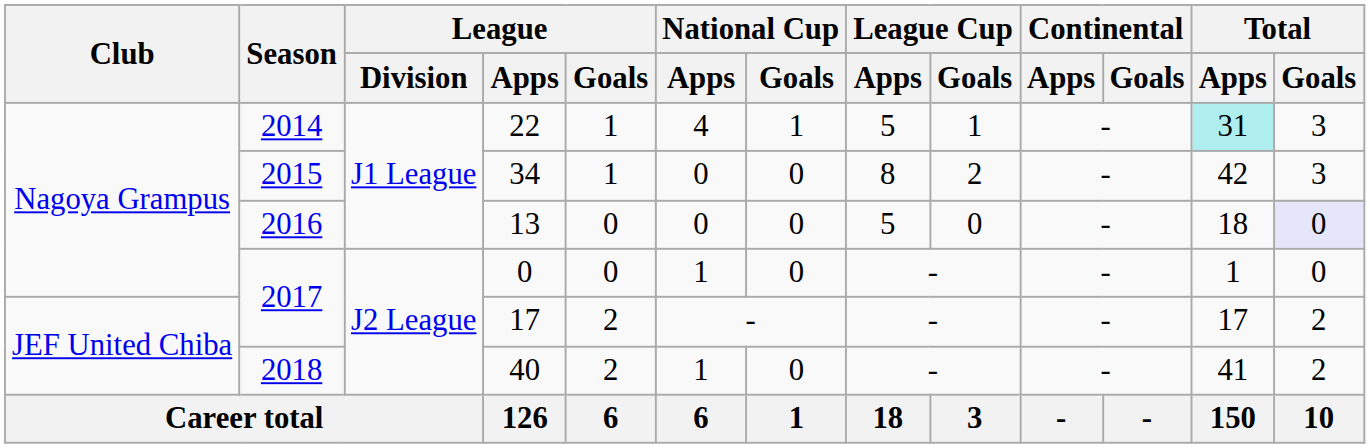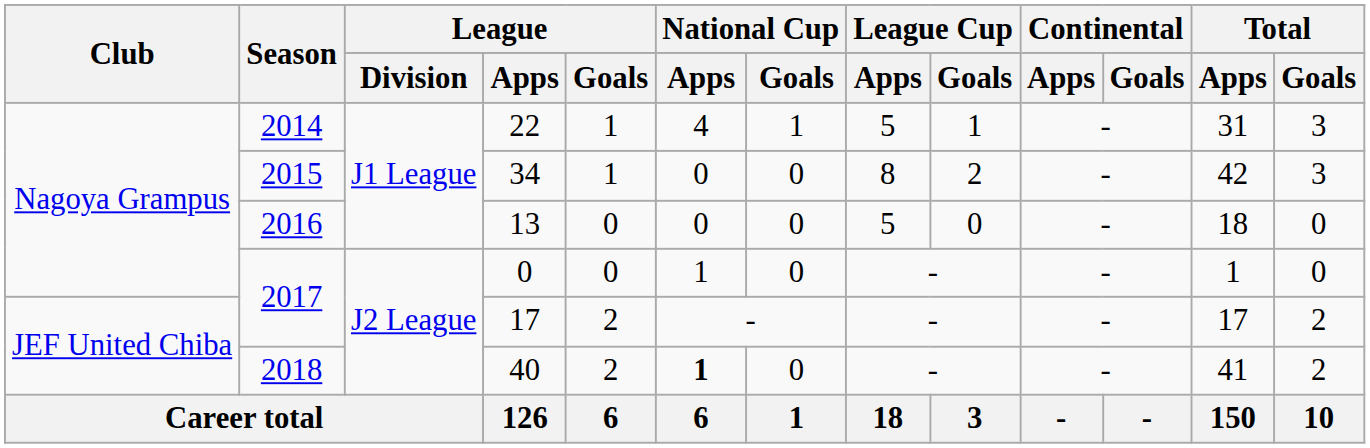(1233, 126) paleturquoise background -> (1233, 126) no background
(1319, 223) lavender background -> (1319, 223) no background
(701, 369) normal -> (701, 369) bold
